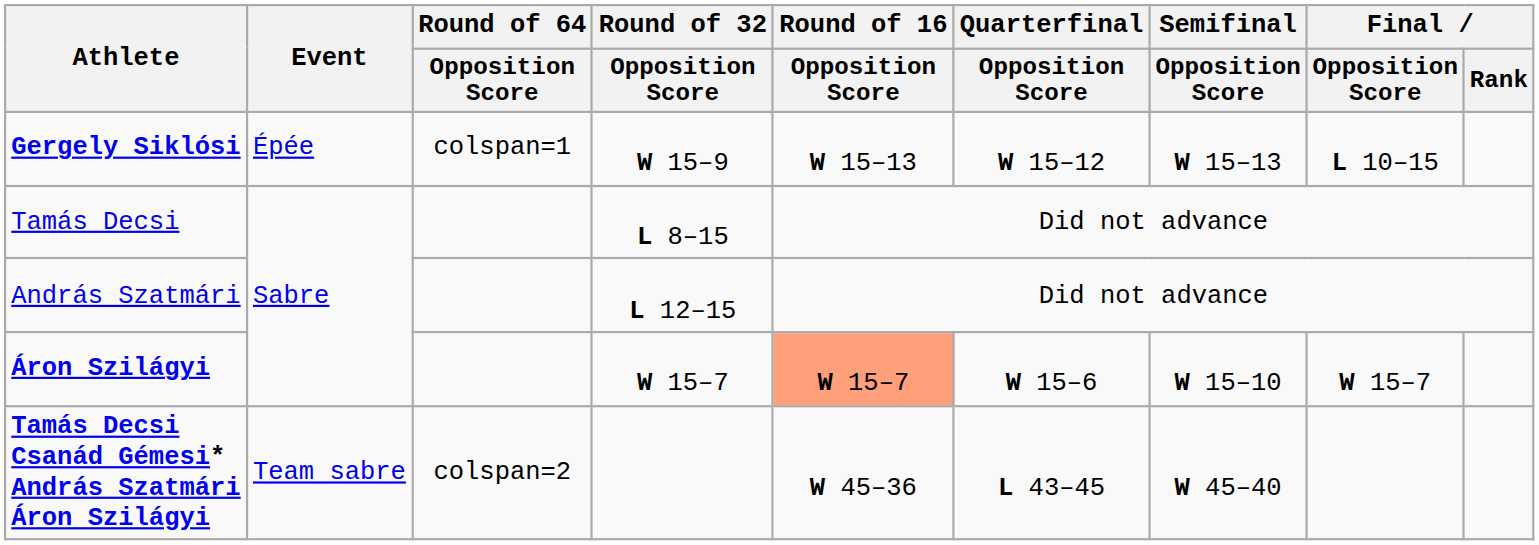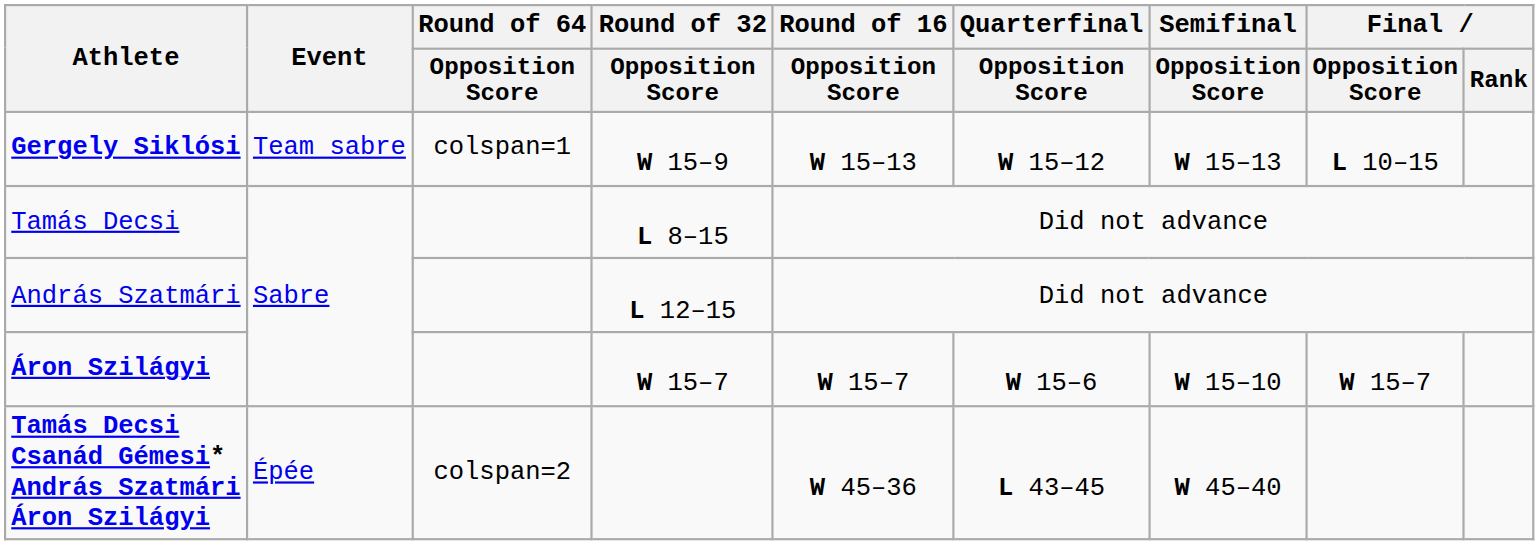(284, 148) Épée -> (329, 148) Team sabre
(863, 384) lightsalmon background -> (863, 384) no background
(329, 472) Team sabre -> (284, 472) Épée
